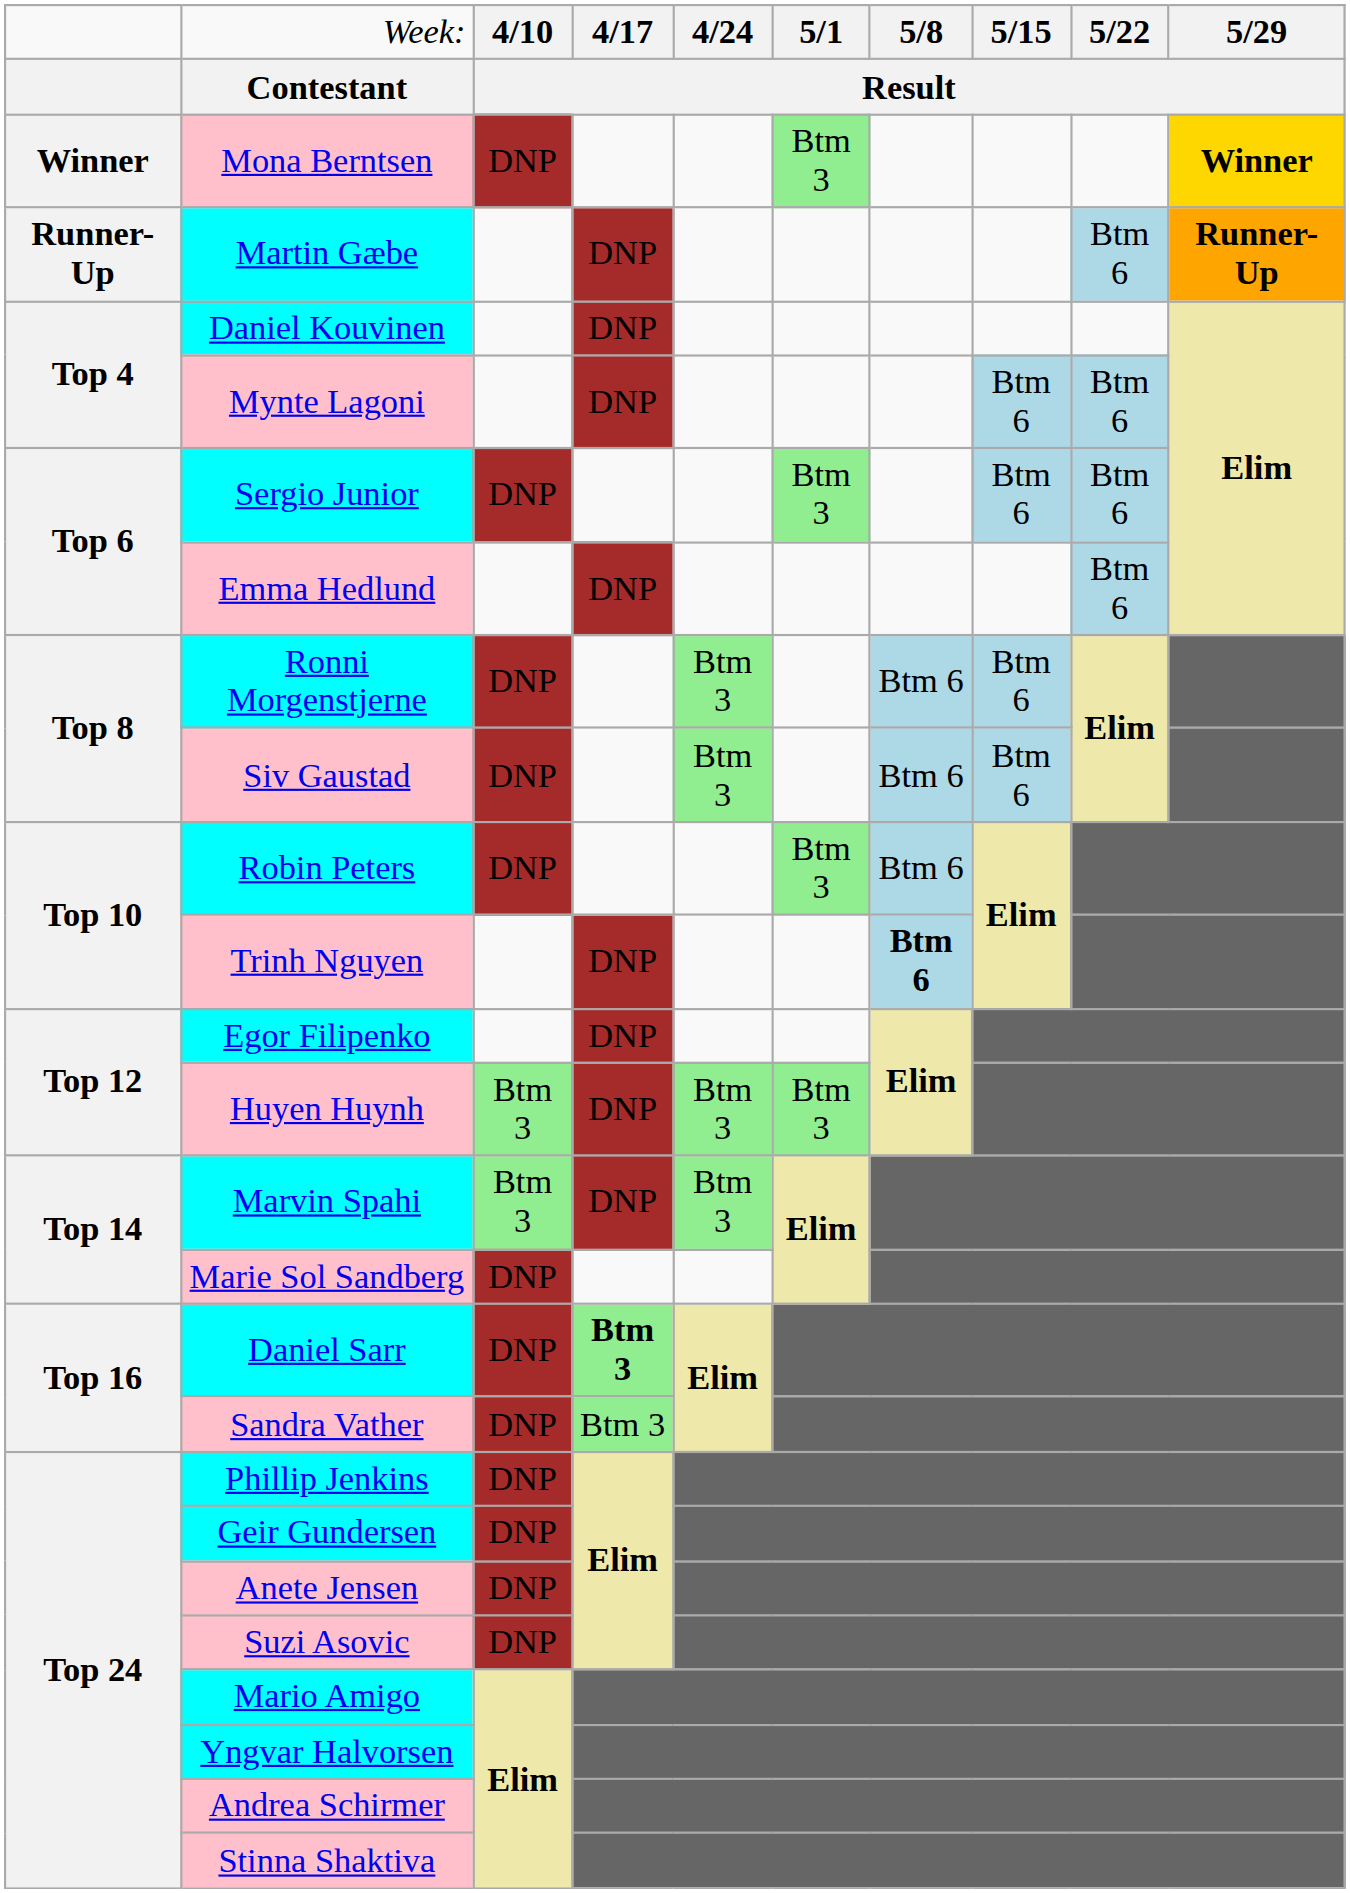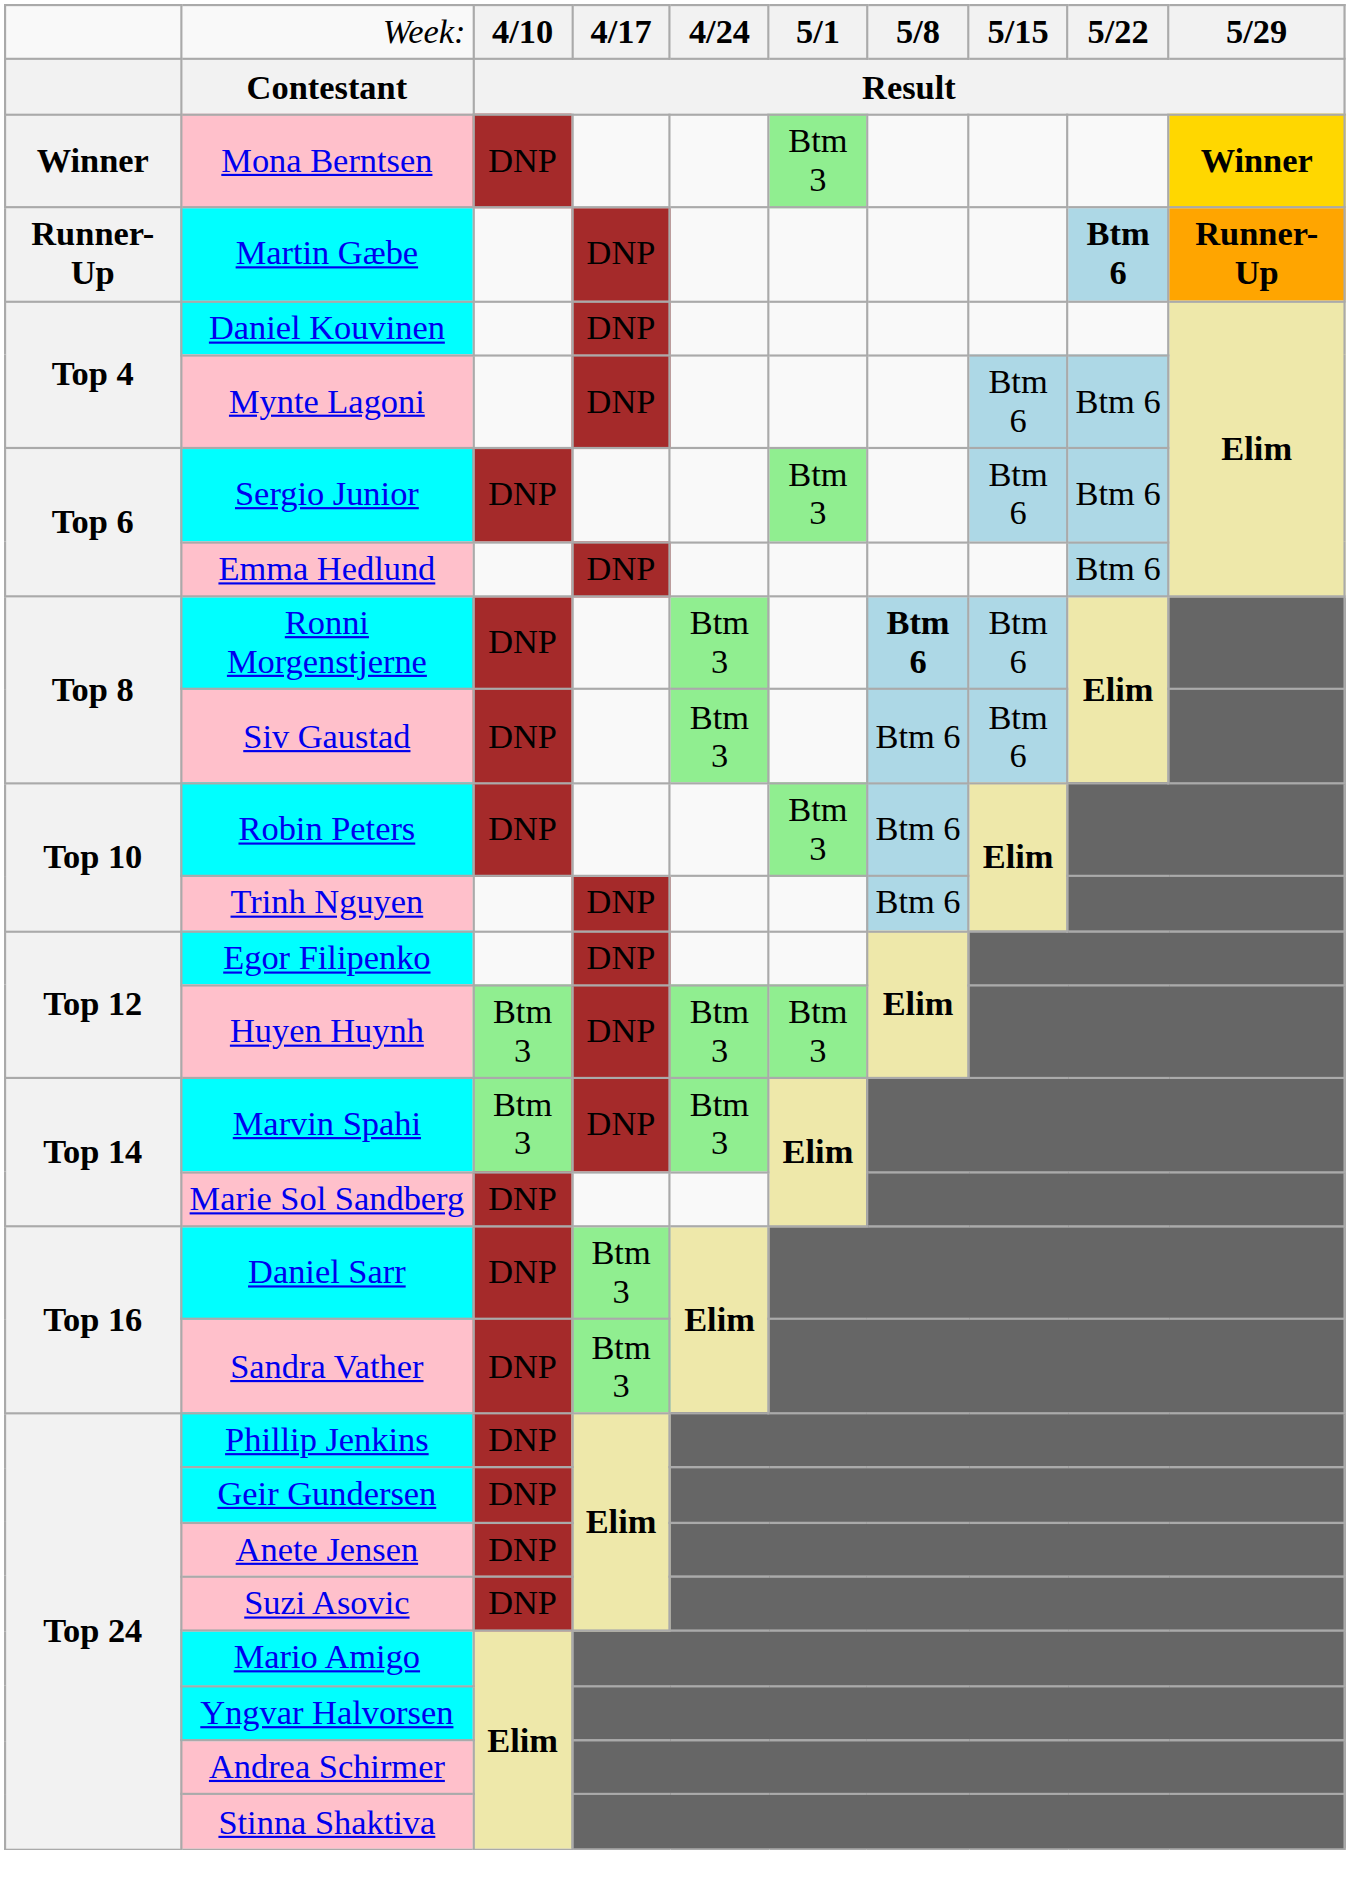(1120, 253) normal -> (1118, 253) bold
(921, 681) normal -> (918, 642) bold
(921, 960) bold -> (918, 902) normal
(623, 1349) bold -> (621, 1272) normal
